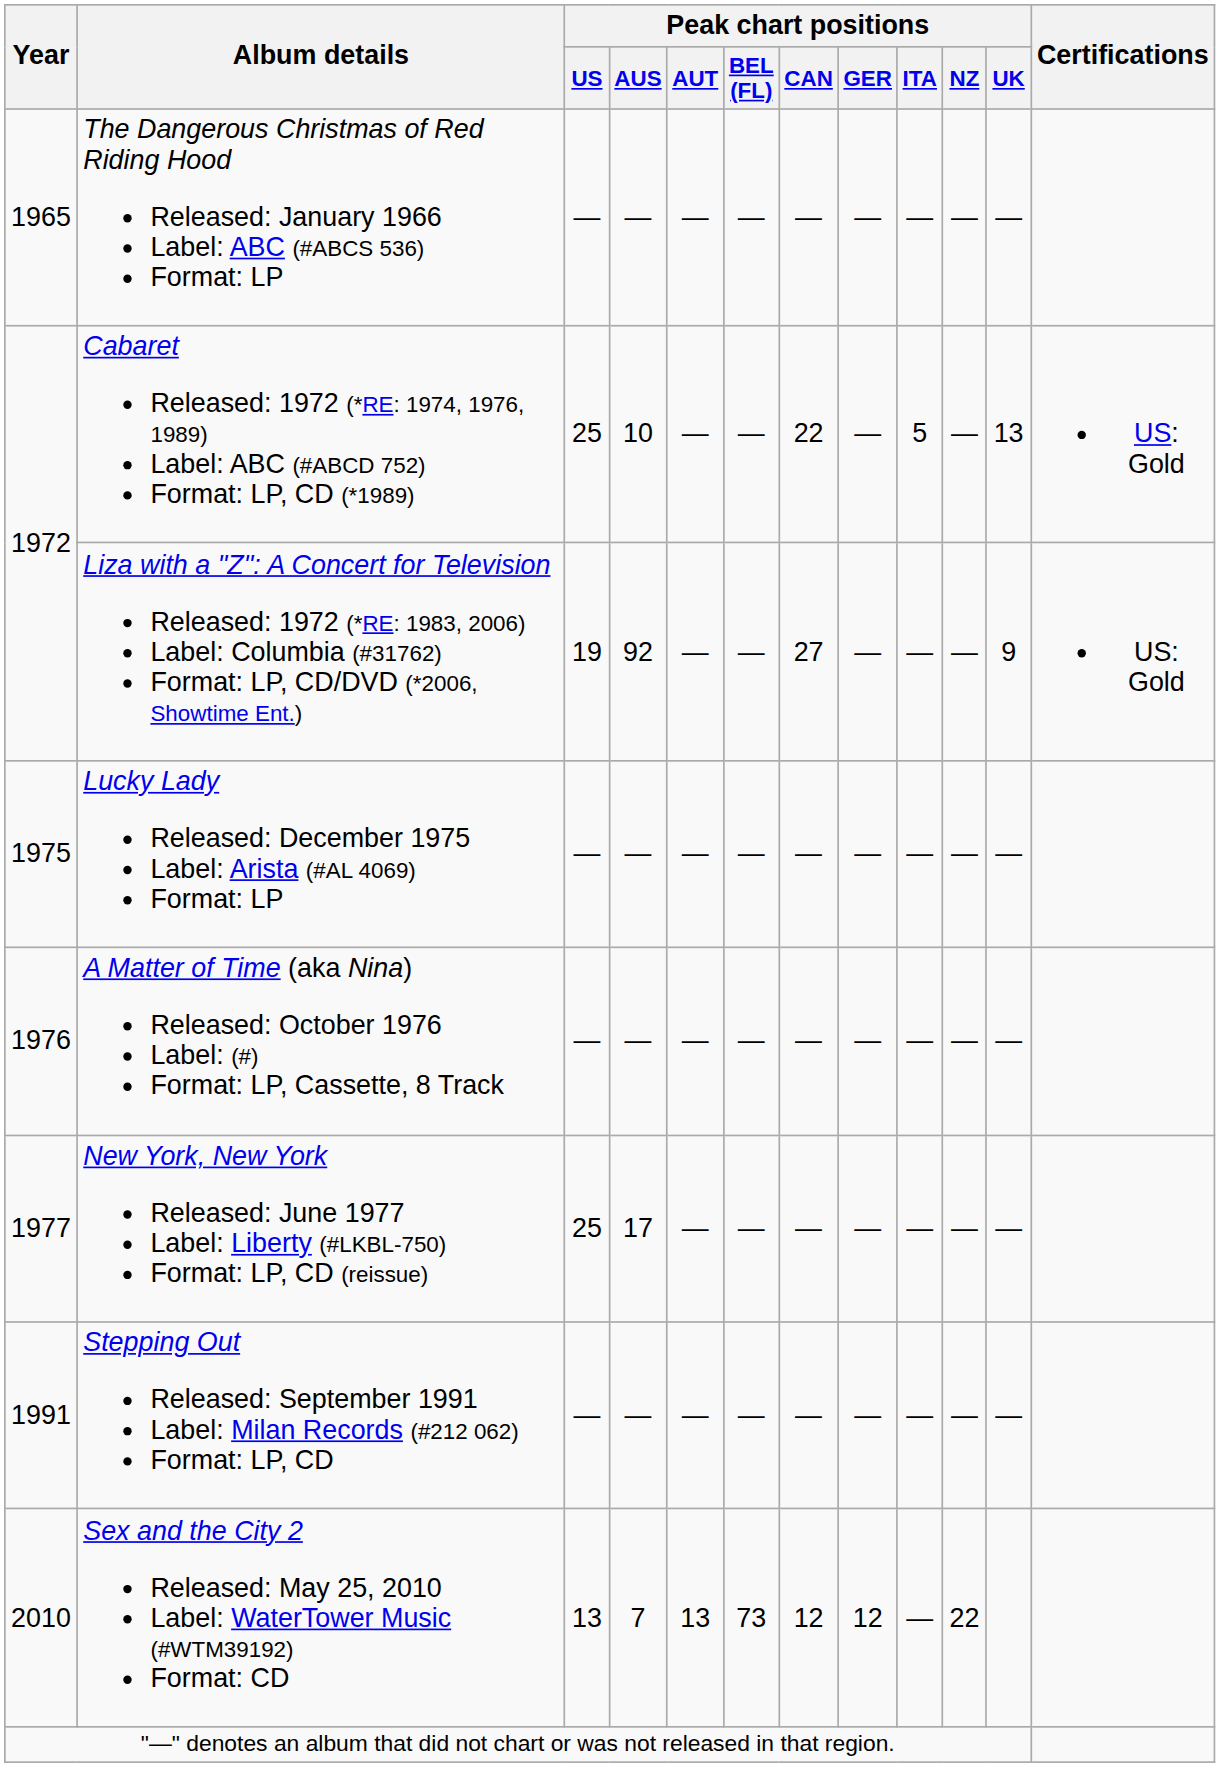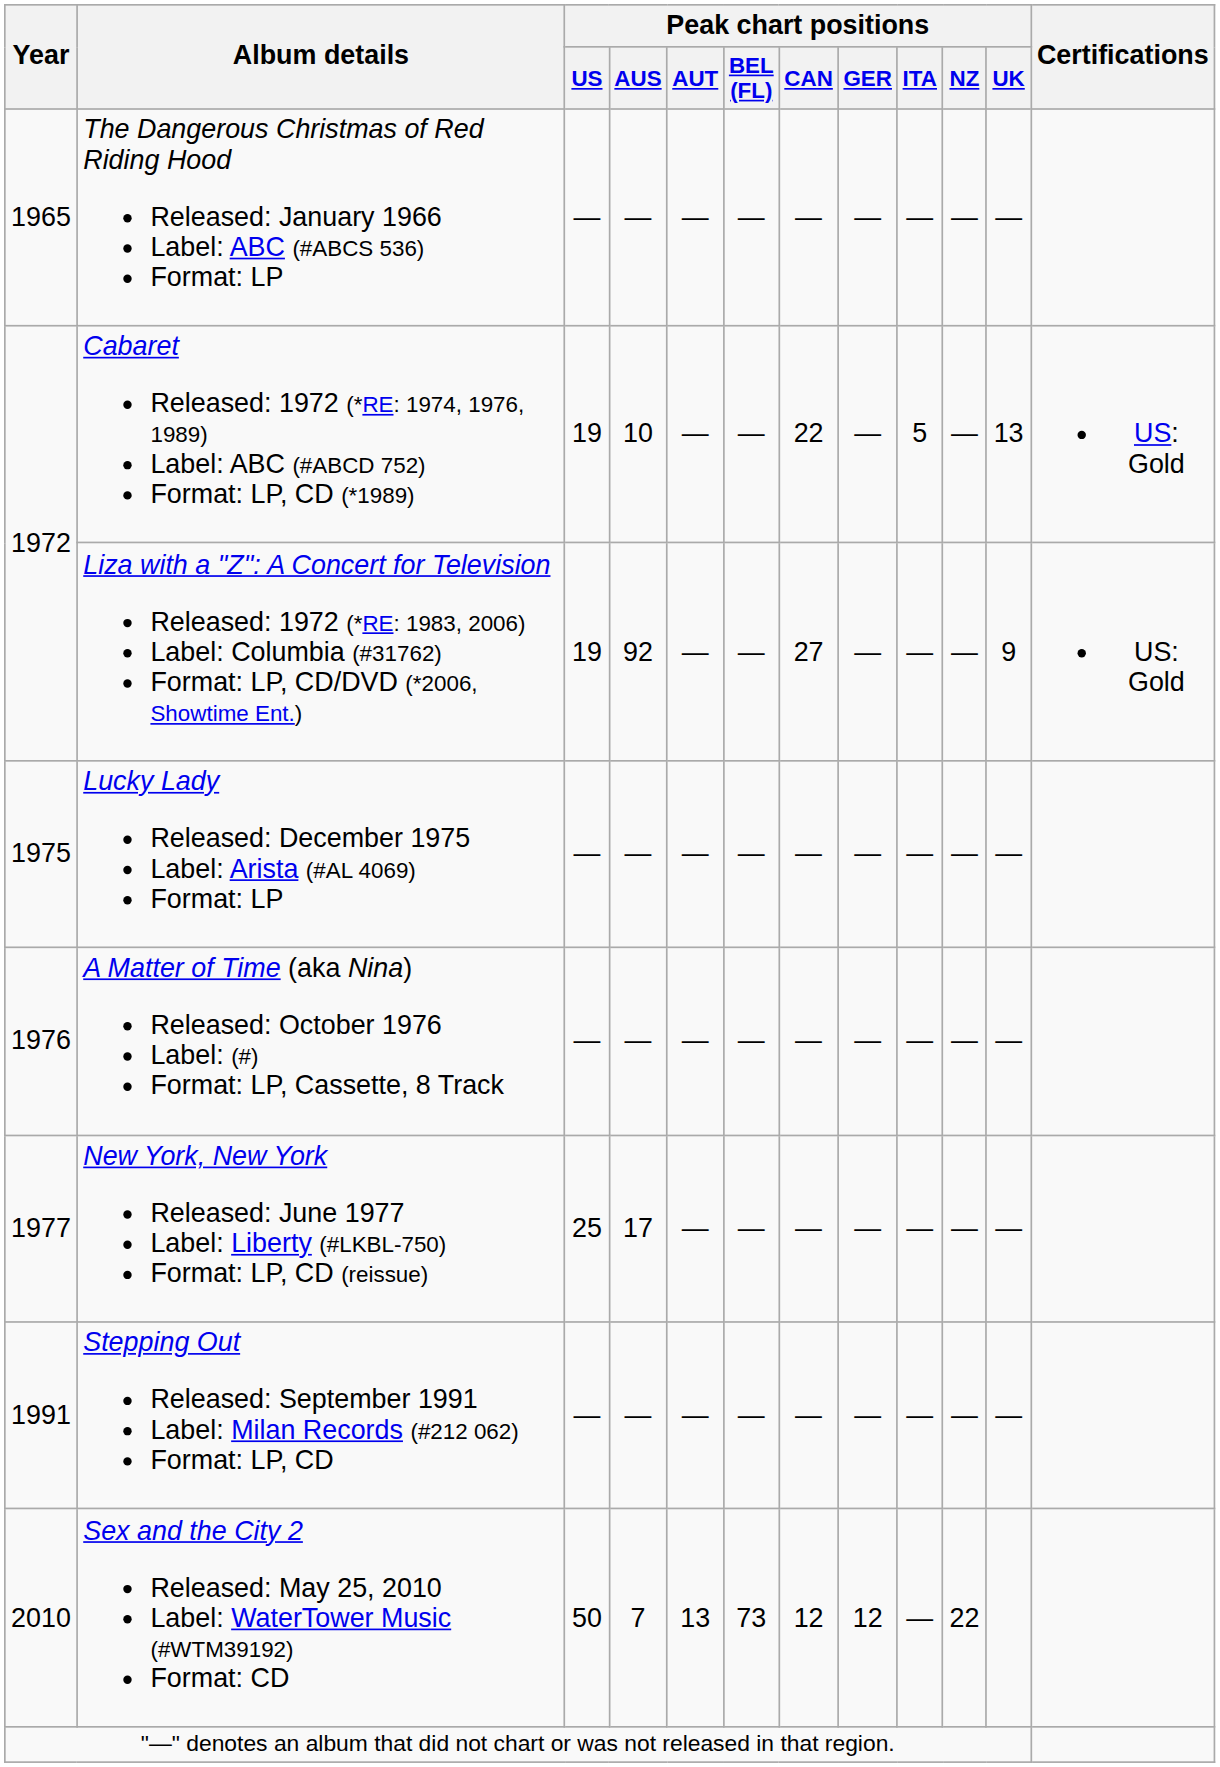(587, 434) 25 -> (587, 434) 19
(587, 1617) 13 -> (587, 1617) 50
